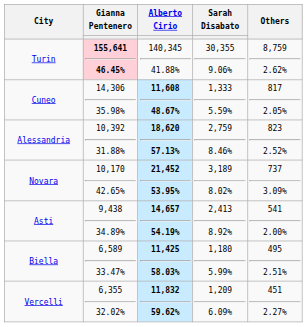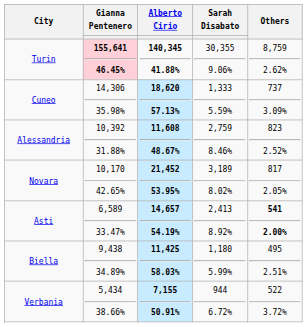(165, 59) normal -> (165, 59) bold
(165, 99) 11,608 48.67% -> (165, 99) 18,620 57.13%
(275, 99) 817 2.05% -> (275, 99) 737 3.09%
(165, 140) 18,620 57.13% -> (165, 140) 11,608 48.67%
(275, 180) 737 3.09% -> (275, 180) 817 2.05%
(110, 221) 9,438 34.89% -> (110, 221) 6,589 33.47%
(275, 221) normal -> (275, 221) bold
(110, 261) 6,589 33.47% -> (110, 261) 9,438 34.89%
- row: (44, 301)
+ row: (44, 301)
